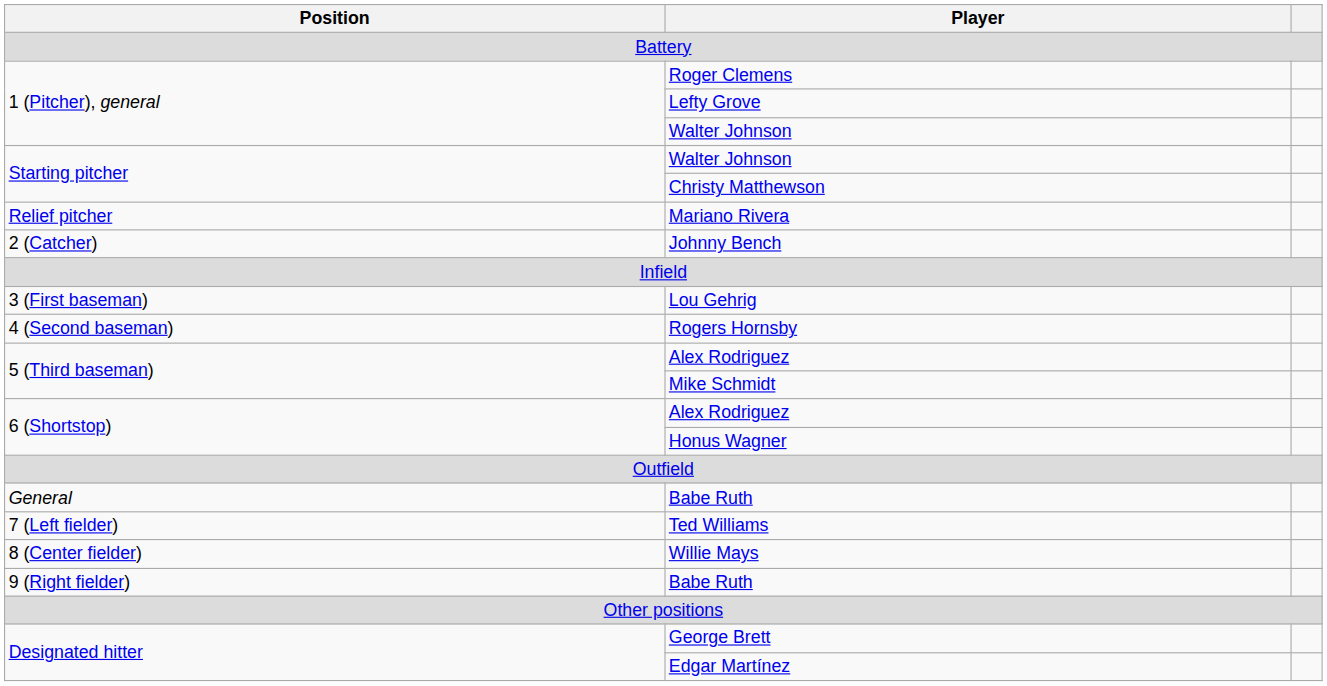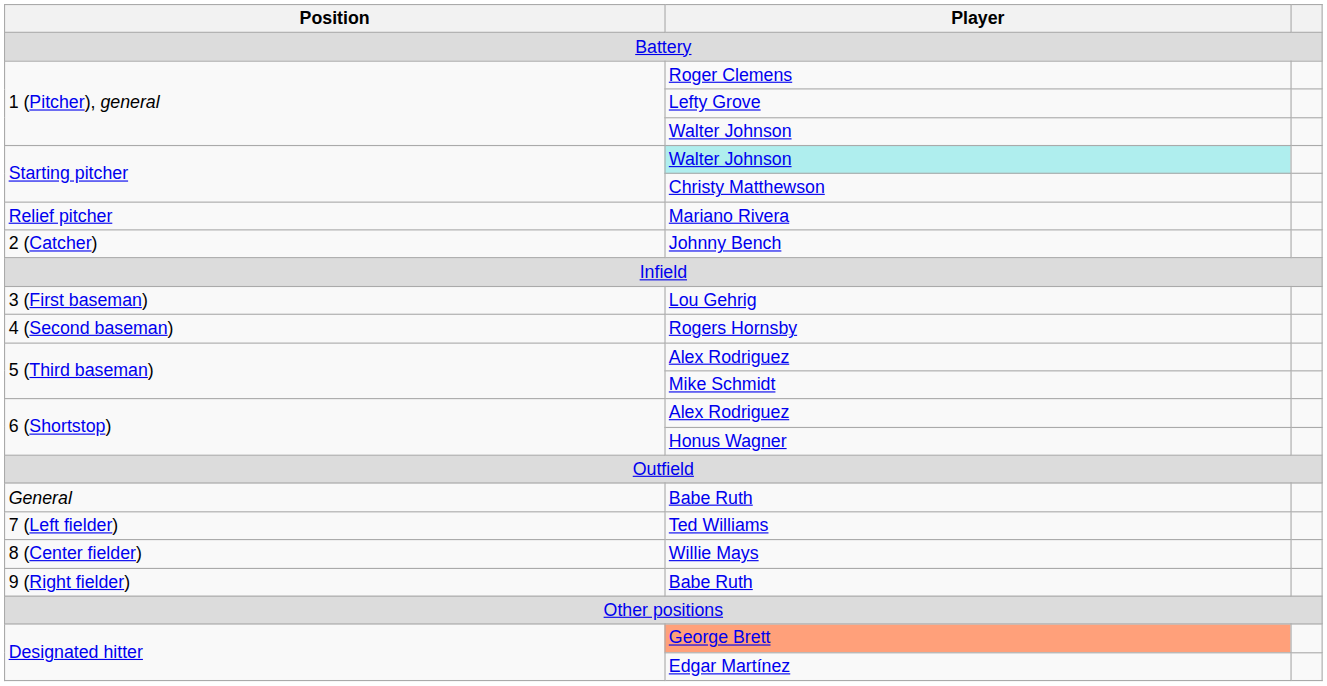(730, 159) no background -> (730, 159) paleturquoise background
(720, 638) no background -> (720, 638) lightsalmon background
